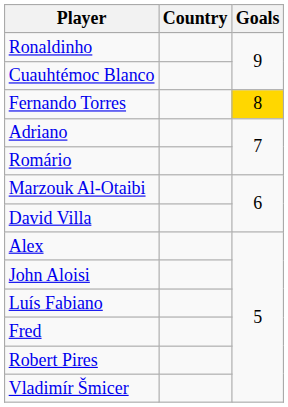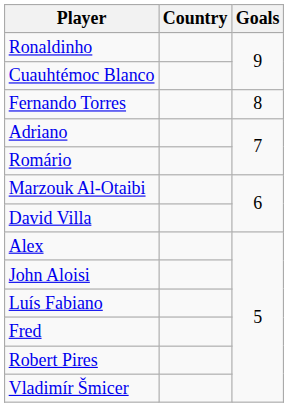(258, 103) gold background -> (258, 103) no background
